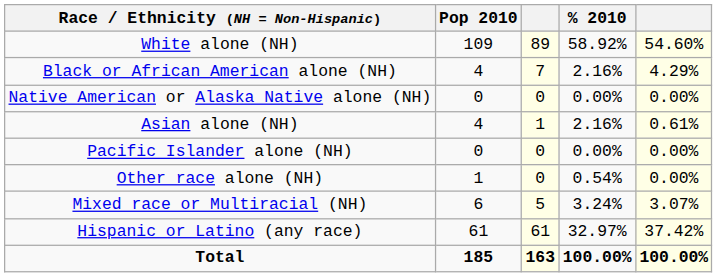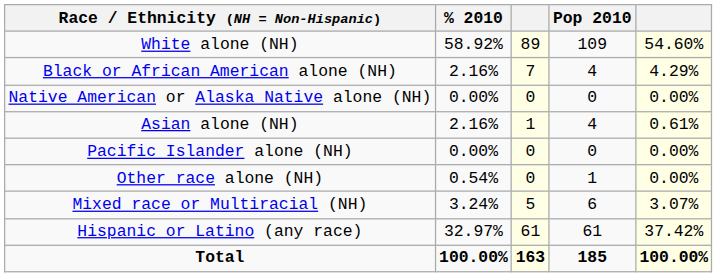columns swapped: (478, 18) <-> (597, 18)
